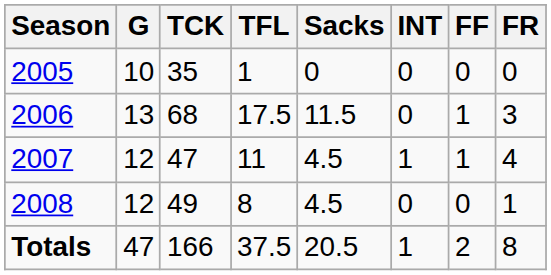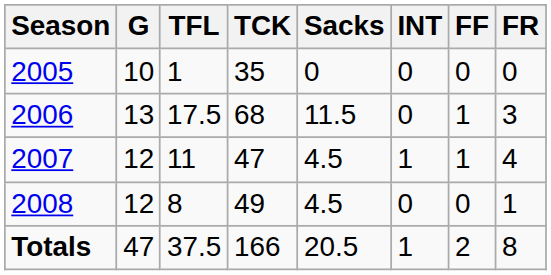columns swapped: (196, 26) <-> (264, 26)
